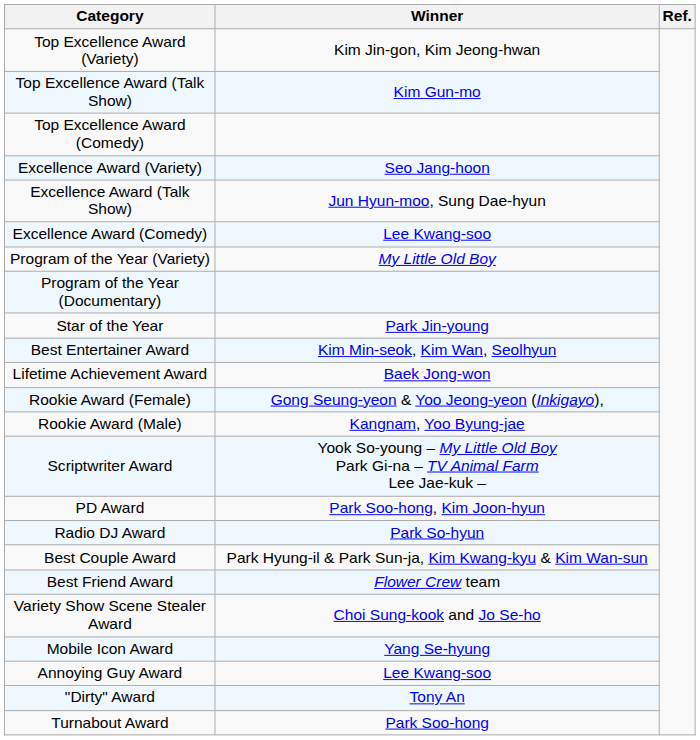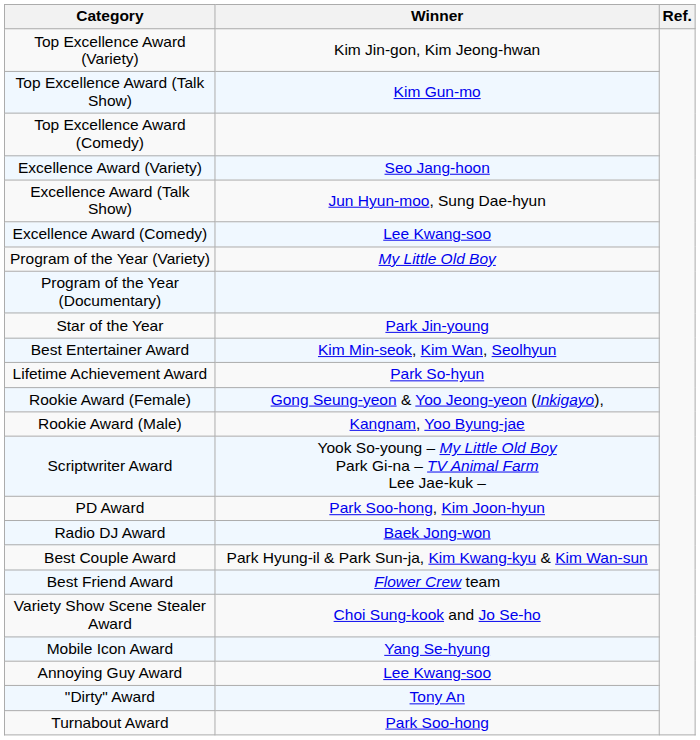(437, 374) Baek Jong-won -> (437, 374) Park So-hyun
(437, 532) Park So-hyun -> (437, 532) Baek Jong-won
